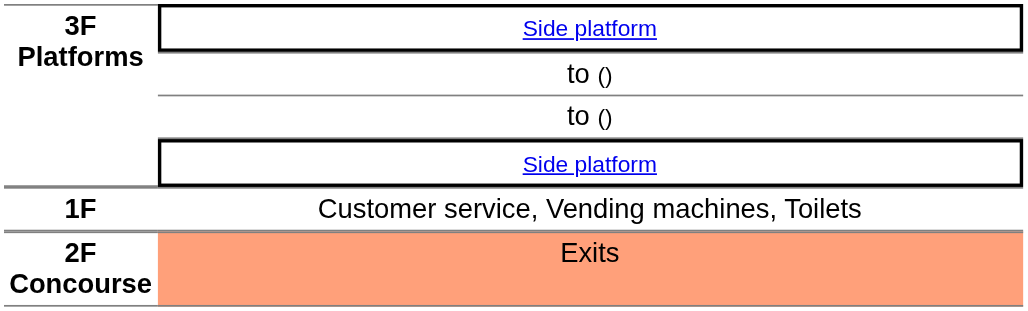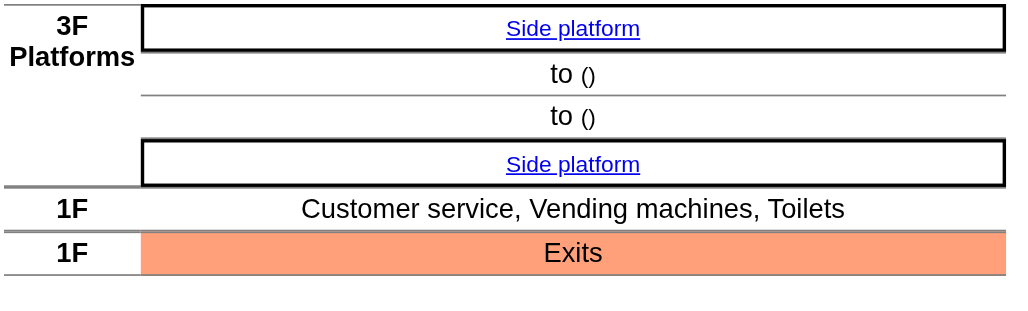(81, 268) 2F Concourse -> (72, 253) 1F
